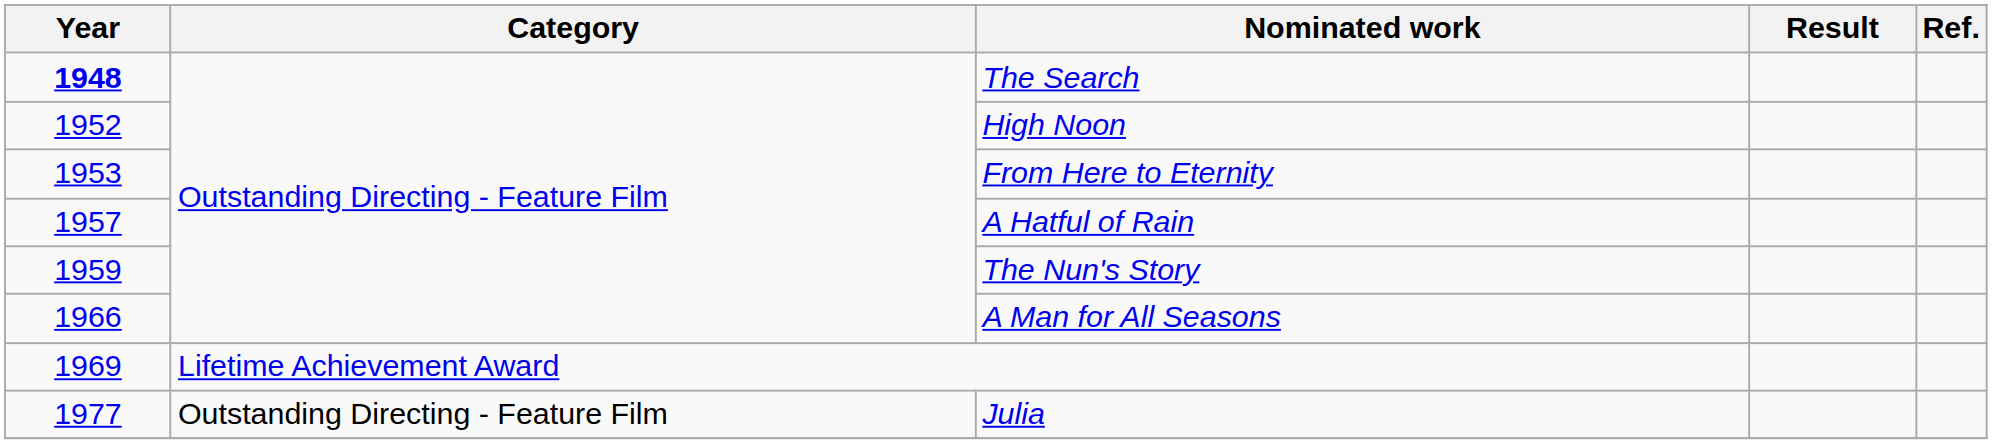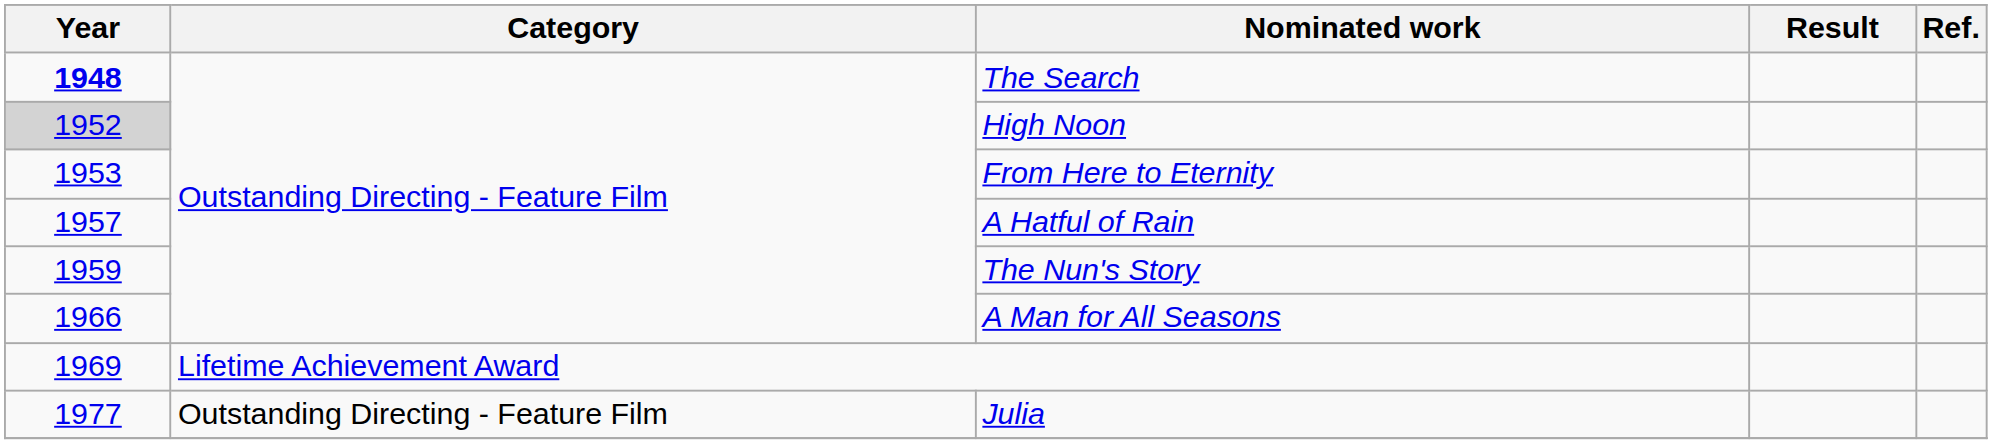(88, 125) no background -> (88, 125) lightgrey background
